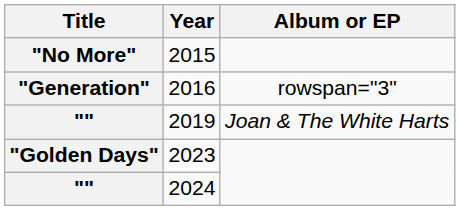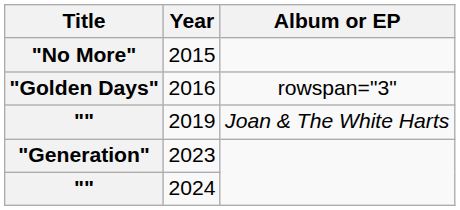(84, 88) "Generation" -> (84, 88) "Golden Days"
(84, 155) "Golden Days" -> (84, 155) "Generation"
